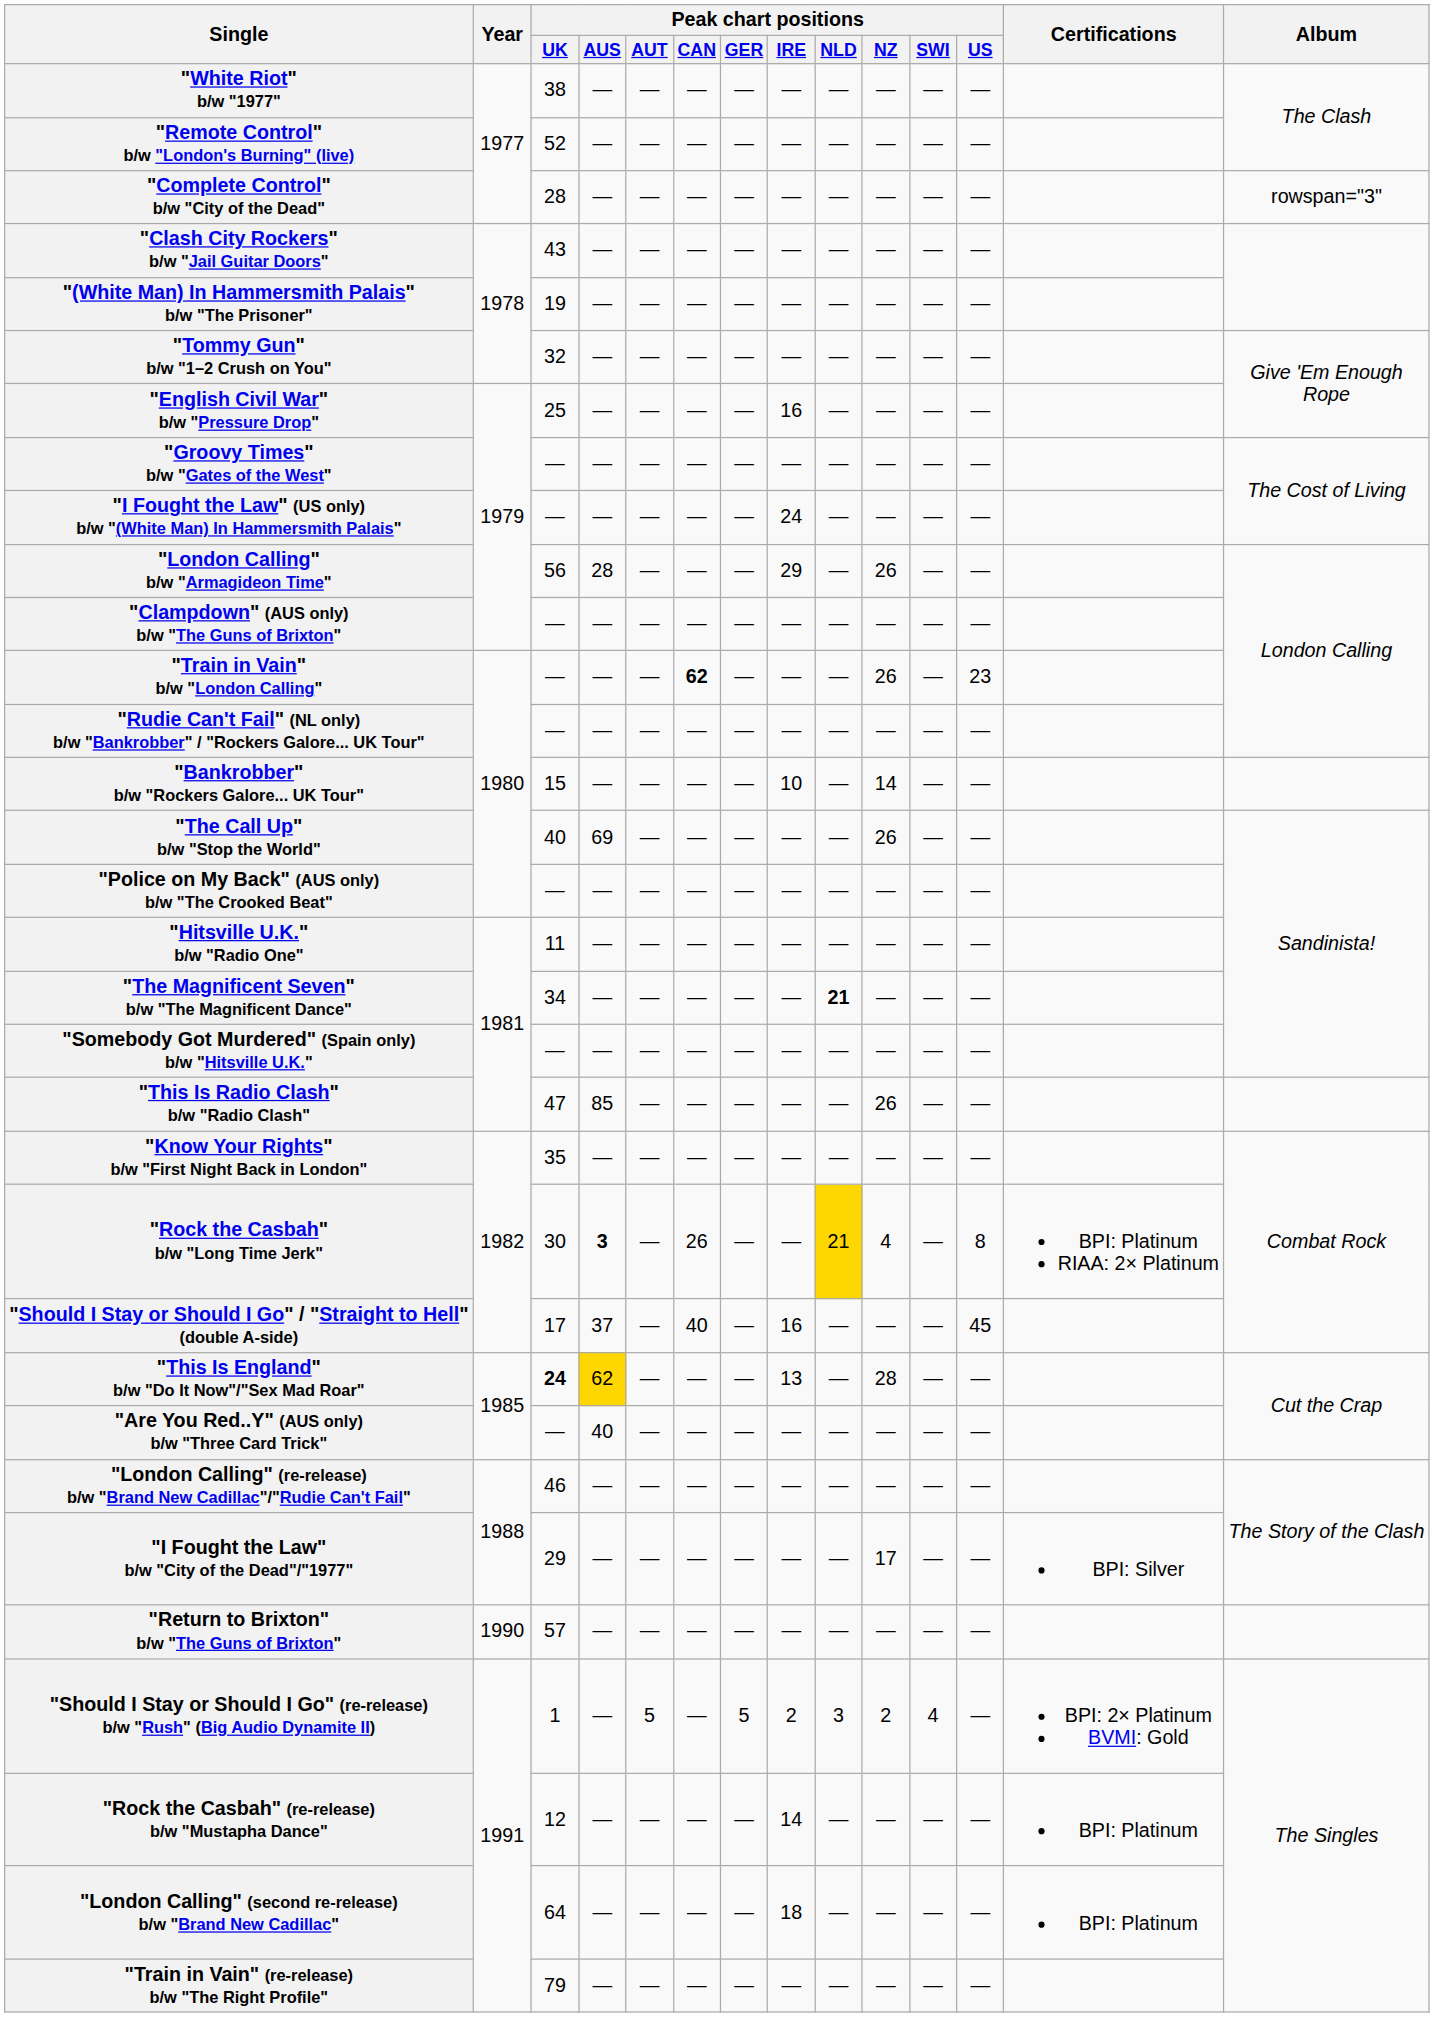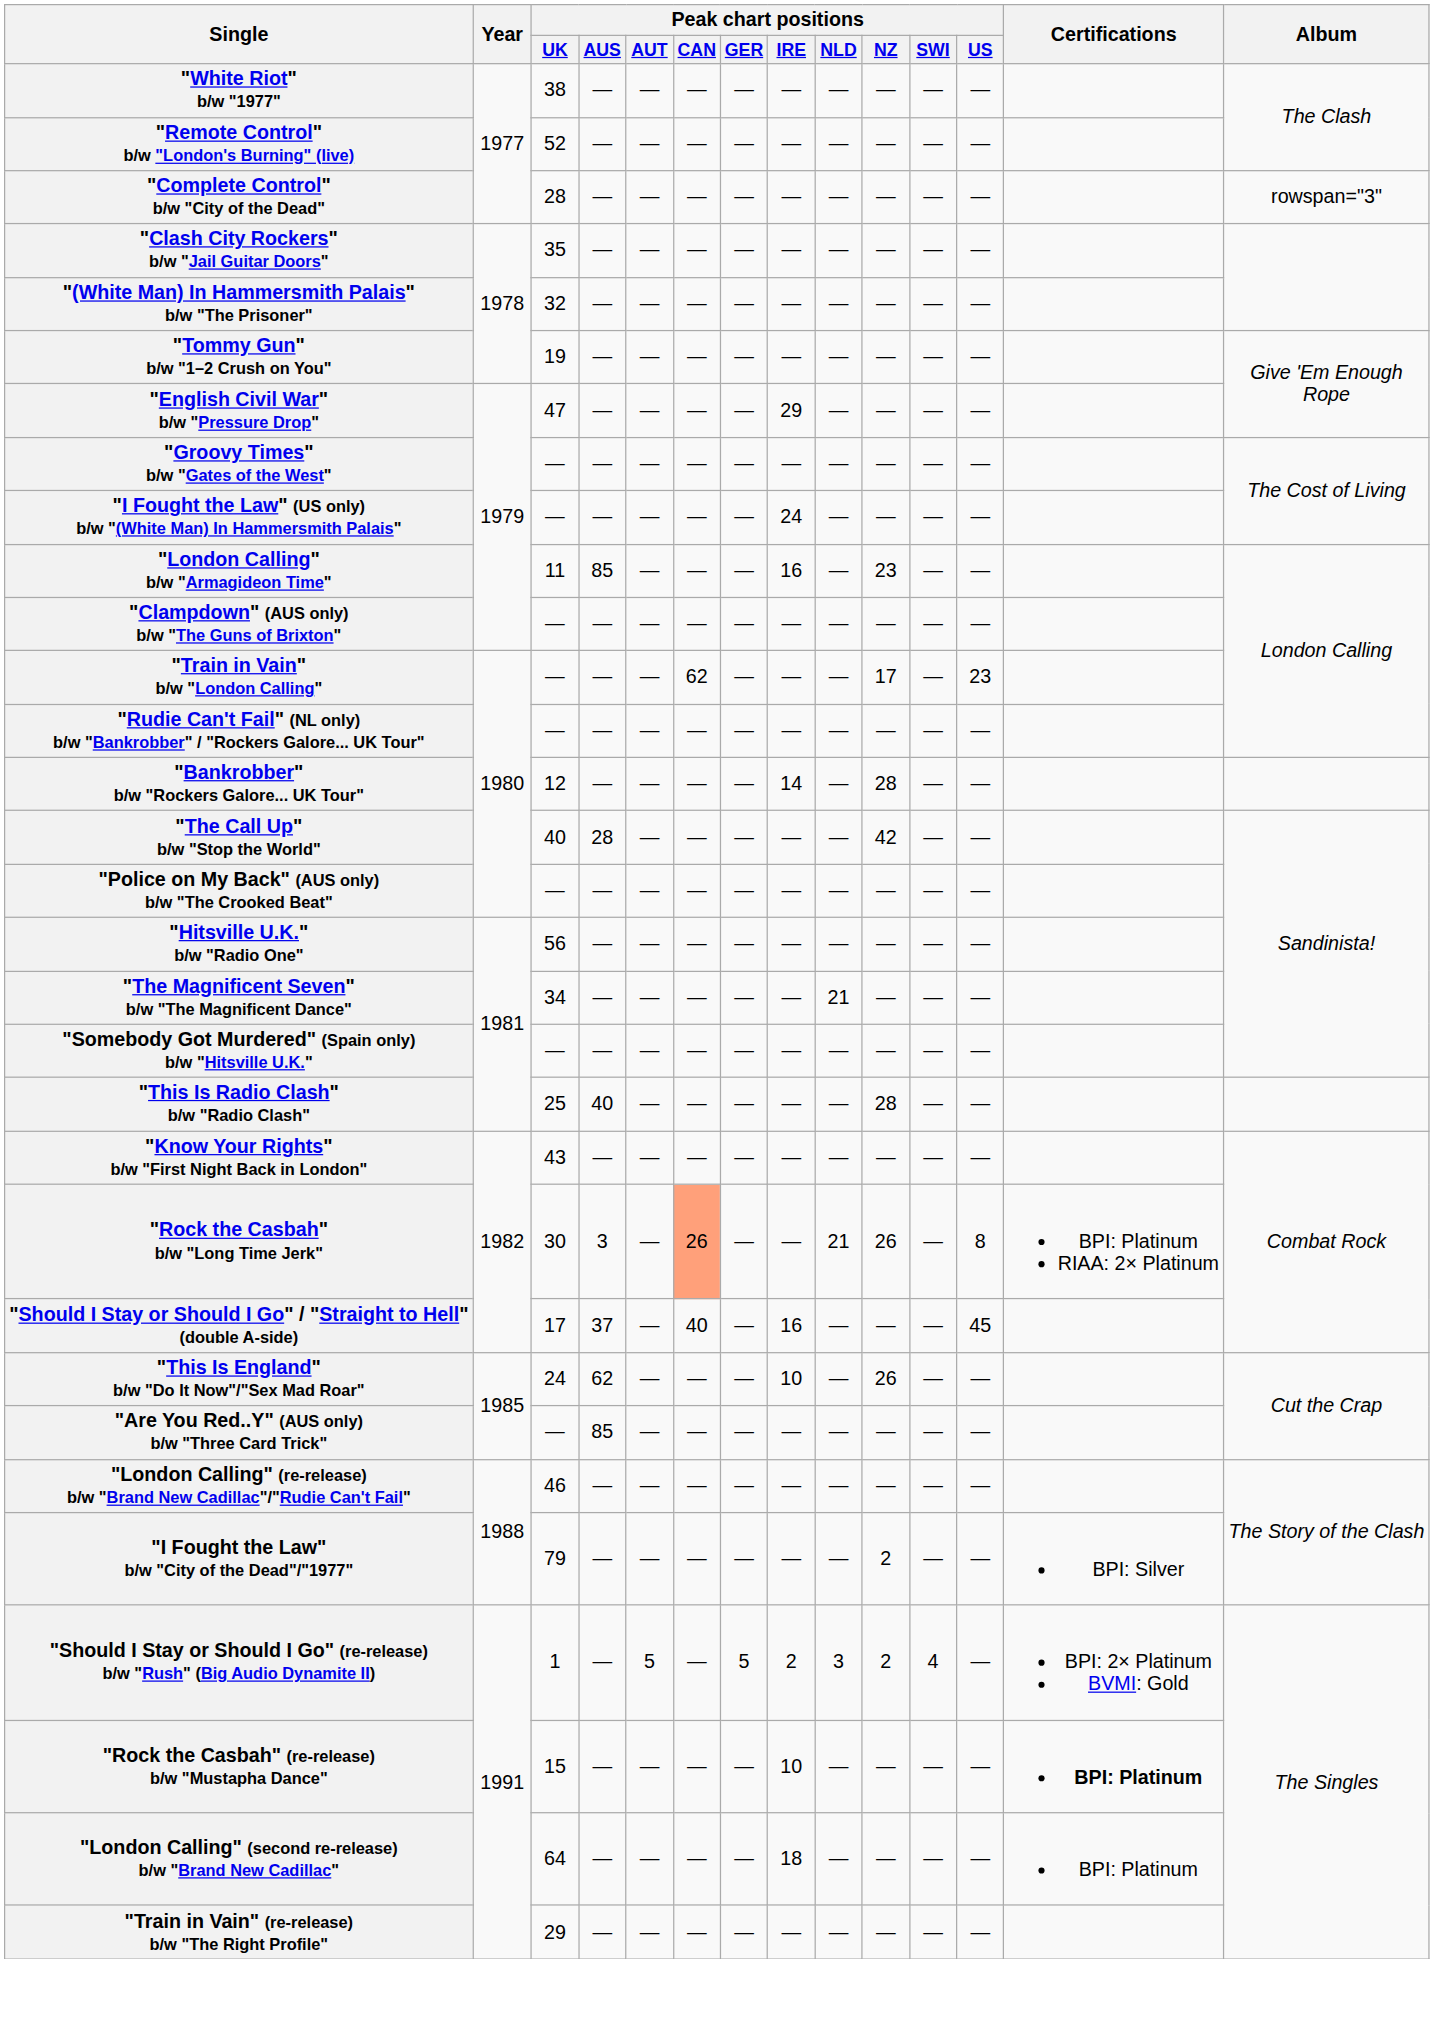(555, 250) 43 -> (555, 250) 35
(555, 303) 19 -> (555, 303) 32
(555, 357) 32 -> (555, 357) 19
(555, 410) 25 -> (555, 410) 47
(791, 410) 16 -> (791, 410) 29
(555, 570) 56 -> (555, 570) 11
(602, 570) 28 -> (602, 570) 85
(791, 570) 29 -> (791, 570) 16
(886, 570) 26 -> (886, 570) 23
(697, 677) bold -> (697, 677) normal
(886, 677) 26 -> (886, 677) 17
(555, 783) 15 -> (555, 783) 12
(791, 783) 10 -> (791, 783) 14
(886, 783) 14 -> (886, 783) 28
(602, 837) 69 -> (602, 837) 28
(886, 837) 26 -> (886, 837) 42
(555, 943) 11 -> (555, 943) 56
(839, 997) bold -> (839, 997) normal
(555, 1104) 47 -> (555, 1104) 25
(602, 1104) 85 -> (602, 1104) 40
(886, 1104) 26 -> (886, 1104) 28
(555, 1157) 35 -> (555, 1157) 43
(602, 1241) bold -> (602, 1241) normal
(697, 1241) no background -> (697, 1241) lightsalmon background
(839, 1241) gold background -> (839, 1241) no background
(886, 1241) 4 -> (886, 1241) 26
(555, 1378) bold -> (555, 1378) normal
(602, 1378) gold background -> (602, 1378) no background
(791, 1378) 13 -> (791, 1378) 10
(886, 1378) 28 -> (886, 1378) 26
(602, 1432) 40 -> (602, 1432) 85
(555, 1558) 29 -> (555, 1558) 79
(886, 1558) 17 -> (886, 1558) 2
- row: (239, 1631)
(555, 1819) 12 -> (555, 1766) 15
(791, 1819) 14 -> (791, 1766) 10
(1114, 1831) normal -> (1114, 1777) bold
(555, 1985) 79 -> (555, 1931) 29
